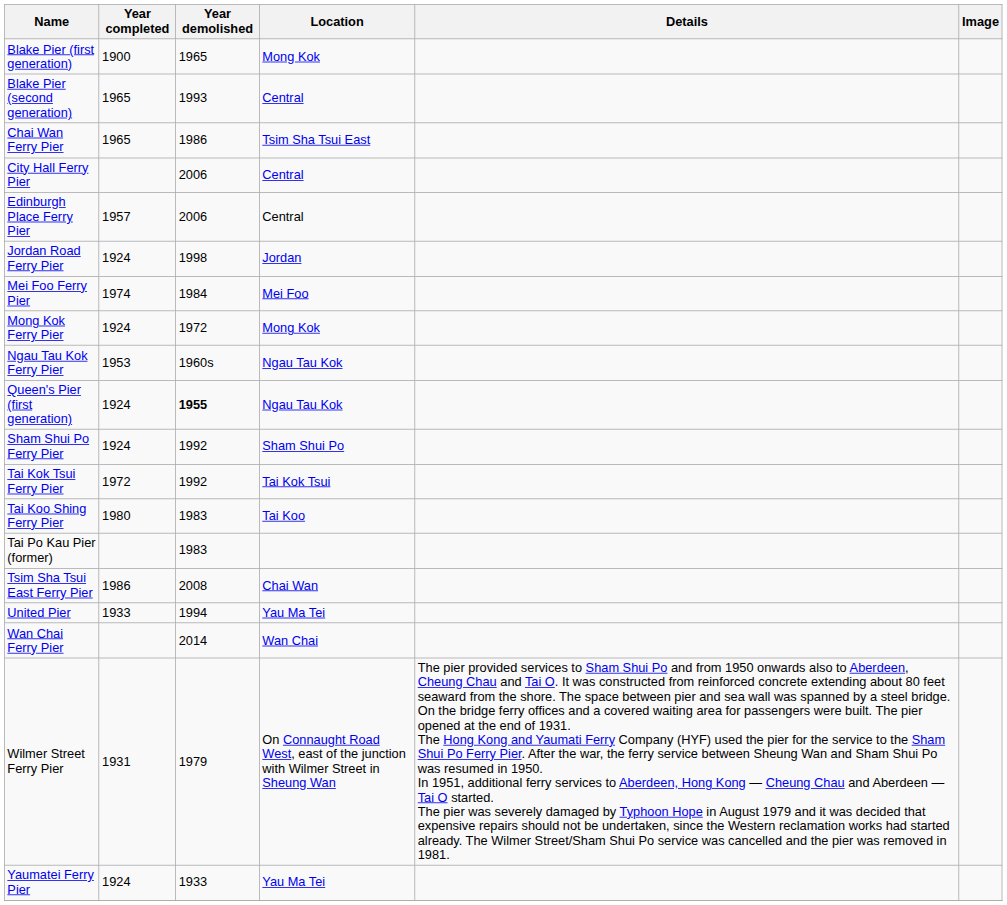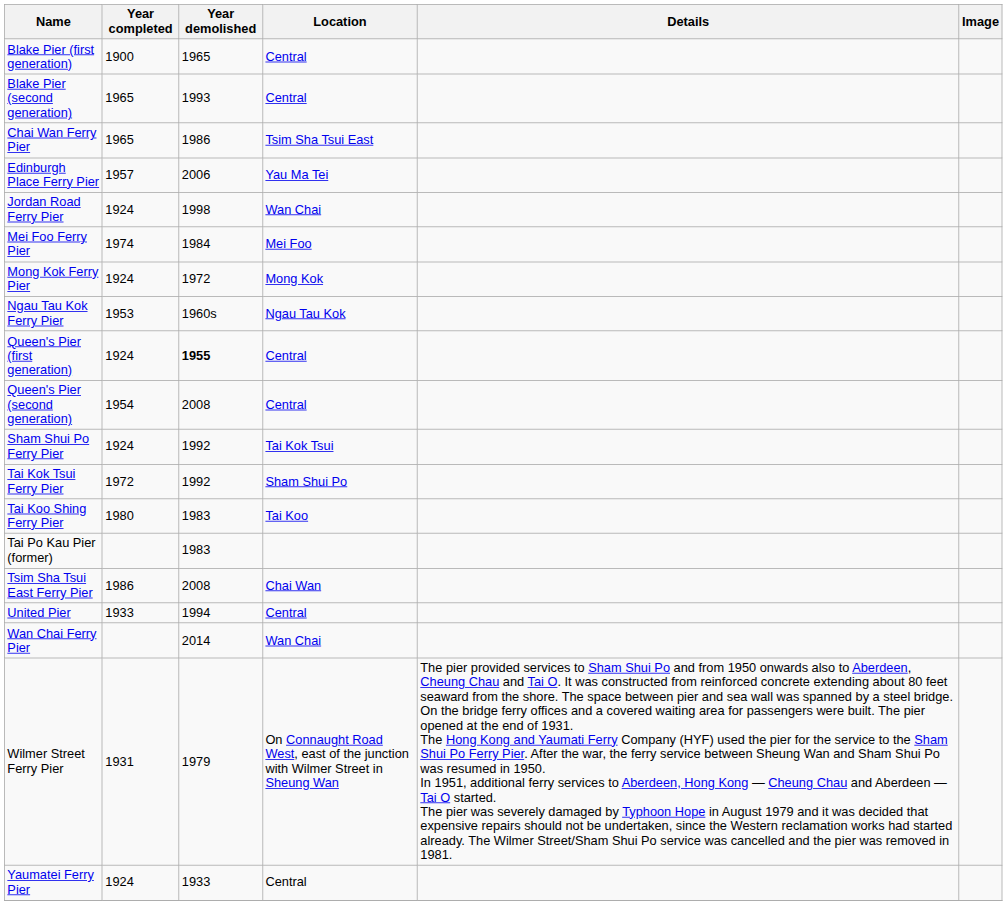(291, 56) Mong Kok -> (286, 56) Central
- row: (48, 175)
(283, 216) Central -> (297, 175) Yau Ma Tei
(282, 258) Jordan -> (293, 209) Wan Chai
(302, 404) Ngau Tau Kok -> (286, 355) Central
+ row: (44, 404)
(303, 446) Sham Shui Po -> (299, 446) Tai Kok Tsui
(296, 481) Tai Kok Tsui -> (306, 481) Sham Shui Po
(294, 613) Yau Ma Tei -> (286, 613) Central
(294, 882) Yau Ma Tei -> (286, 882) Central
